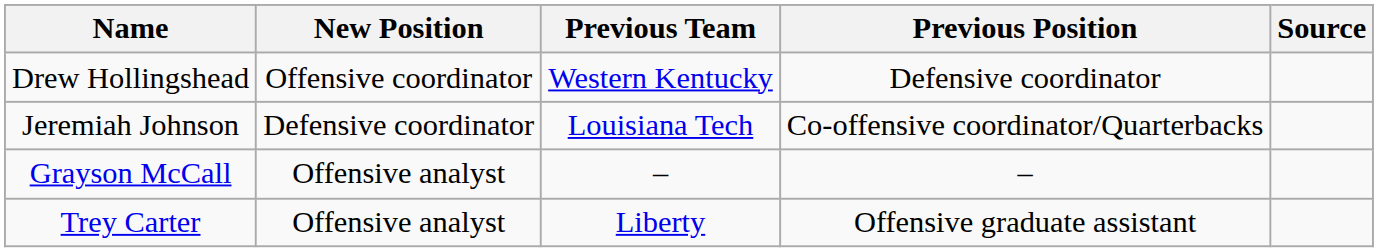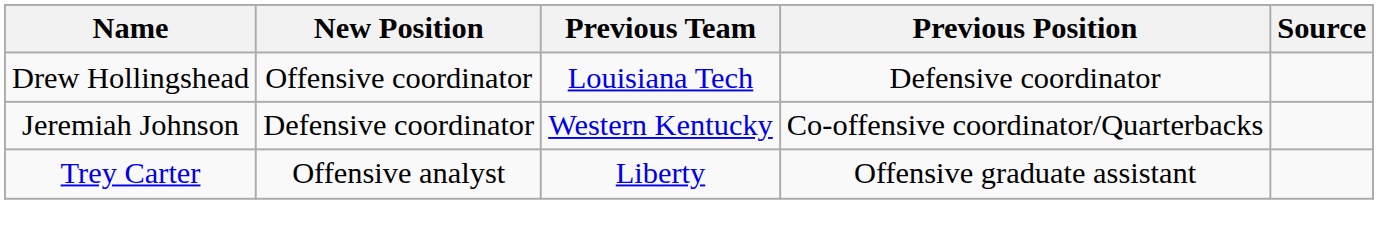(660, 76) Western Kentucky -> (660, 76) Louisiana Tech
(660, 125) Louisiana Tech -> (660, 125) Western Kentucky
- row: (131, 173)
